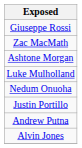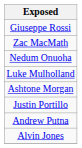(41, 58) Ashtone Morgan -> (41, 58) Nedum Onuoha
(41, 89) Nedum Onuoha -> (41, 89) Ashtone Morgan
